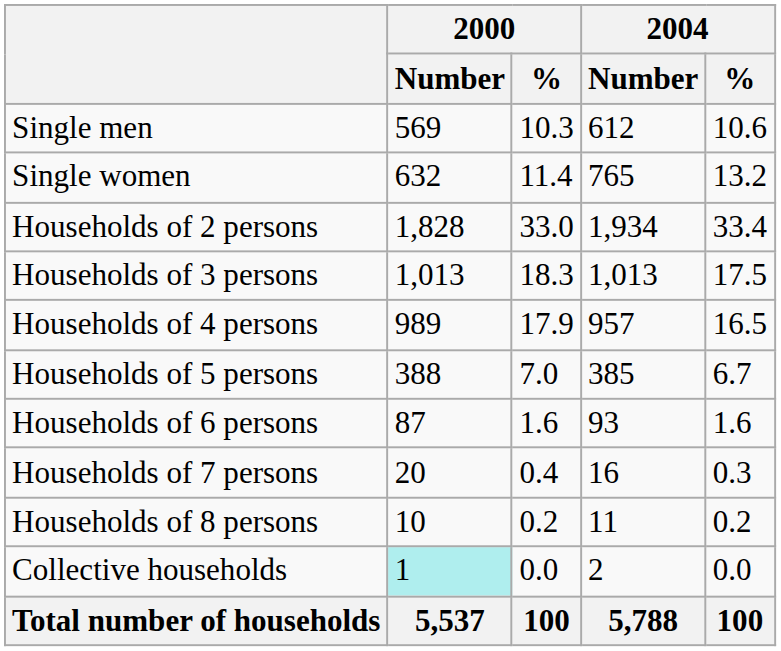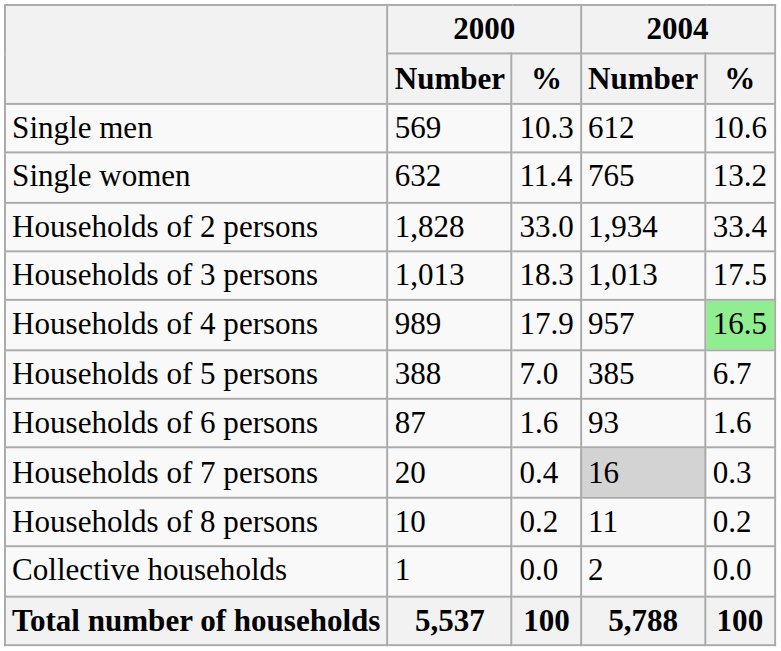(740, 324) no background -> (740, 324) lightgreen background
(604, 472) no background -> (604, 472) lightgrey background
(402, 570) paleturquoise background -> (402, 570) no background
